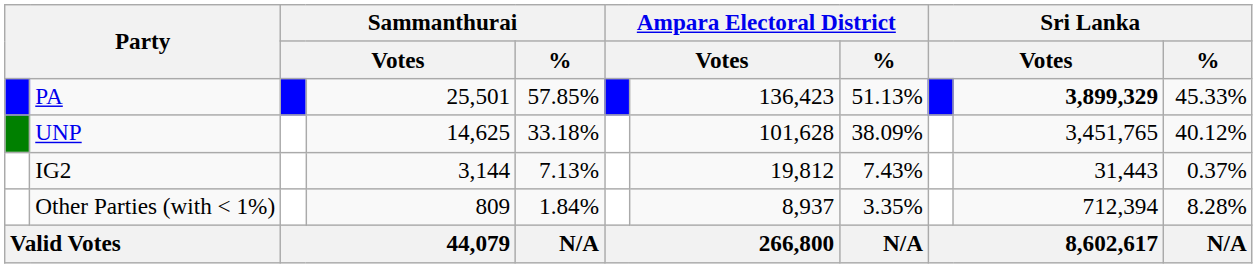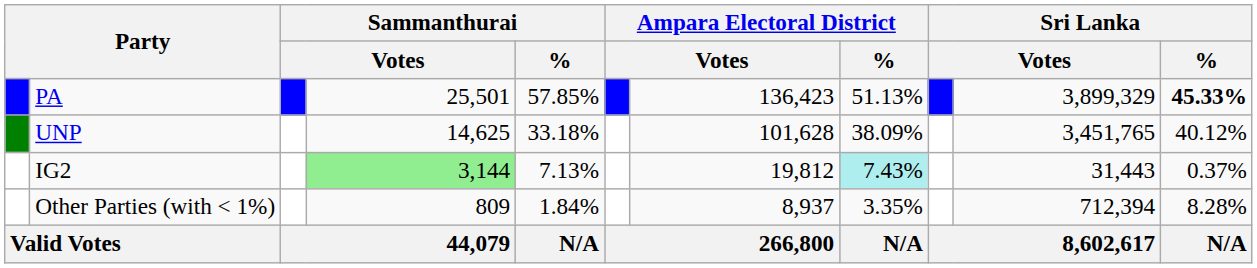(1112, 96) bold -> (1109, 96) normal
(1211, 96) normal -> (1209, 96) bold
(484, 170) no background -> (484, 170) lightgreen background
(893, 170) no background -> (893, 170) paleturquoise background
